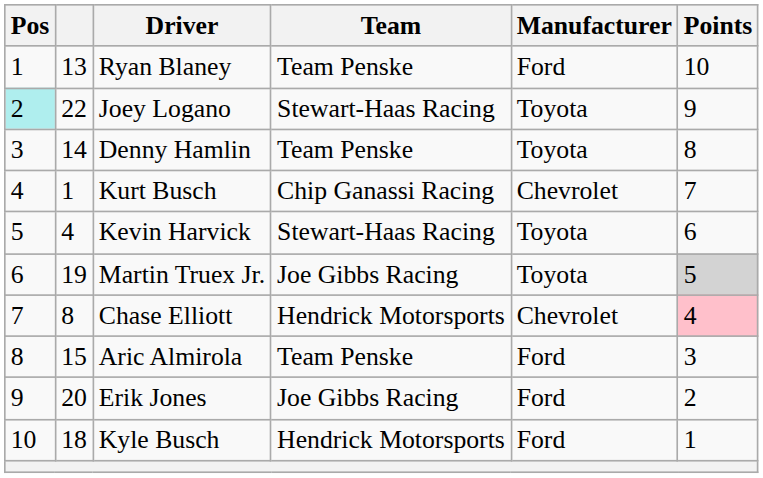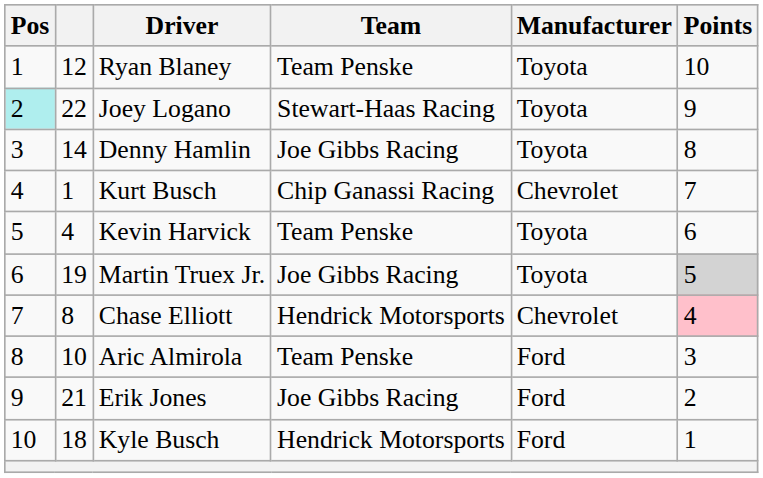(74, 66) 13 -> (74, 66) 12
(541, 66) Ford -> (552, 66) Toyota
(345, 149) Team Penske -> (368, 149) Joe Gibbs Racing
(386, 231) Stewart-Haas Racing -> (345, 231) Team Penske
(74, 356) 15 -> (74, 356) 10
(74, 397) 20 -> (74, 397) 21
